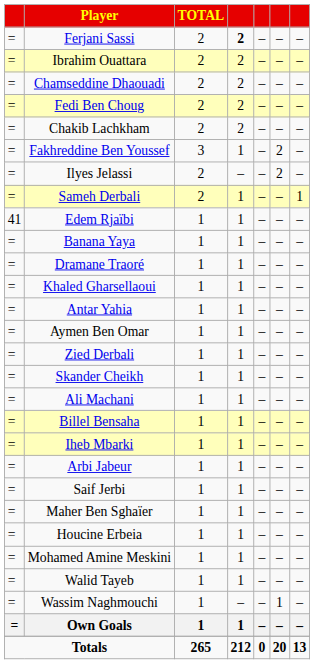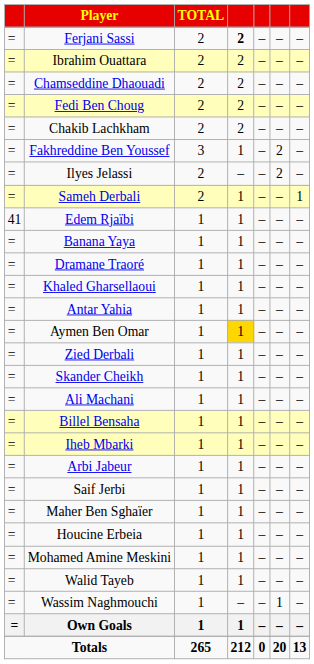(241, 331) no background -> (241, 331) gold background
